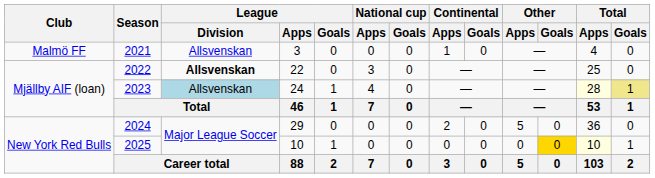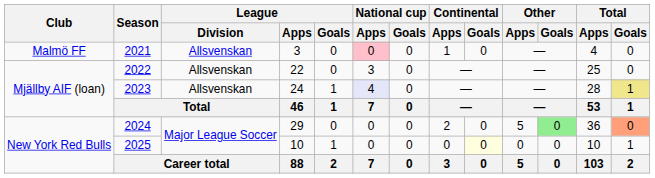(371, 51) no background -> (371, 51) pink background
(220, 70) bold -> (220, 70) normal
(220, 88) lightblue background -> (220, 88) no background
(371, 88) no background -> (371, 88) lavender background
(594, 88) lightyellow background -> (594, 88) no background
(557, 126) no background -> (557, 126) lightgreen background
(630, 126) no background -> (630, 126) lightsalmon background
(484, 145) no background -> (484, 145) lightyellow background
(557, 145) gold background -> (557, 145) no background
(594, 145) lightyellow background -> (594, 145) no background
